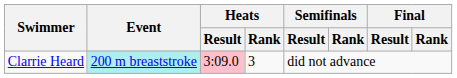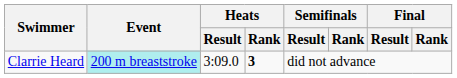(221, 62) pink background -> (221, 62) no background
(251, 62) normal -> (251, 62) bold
